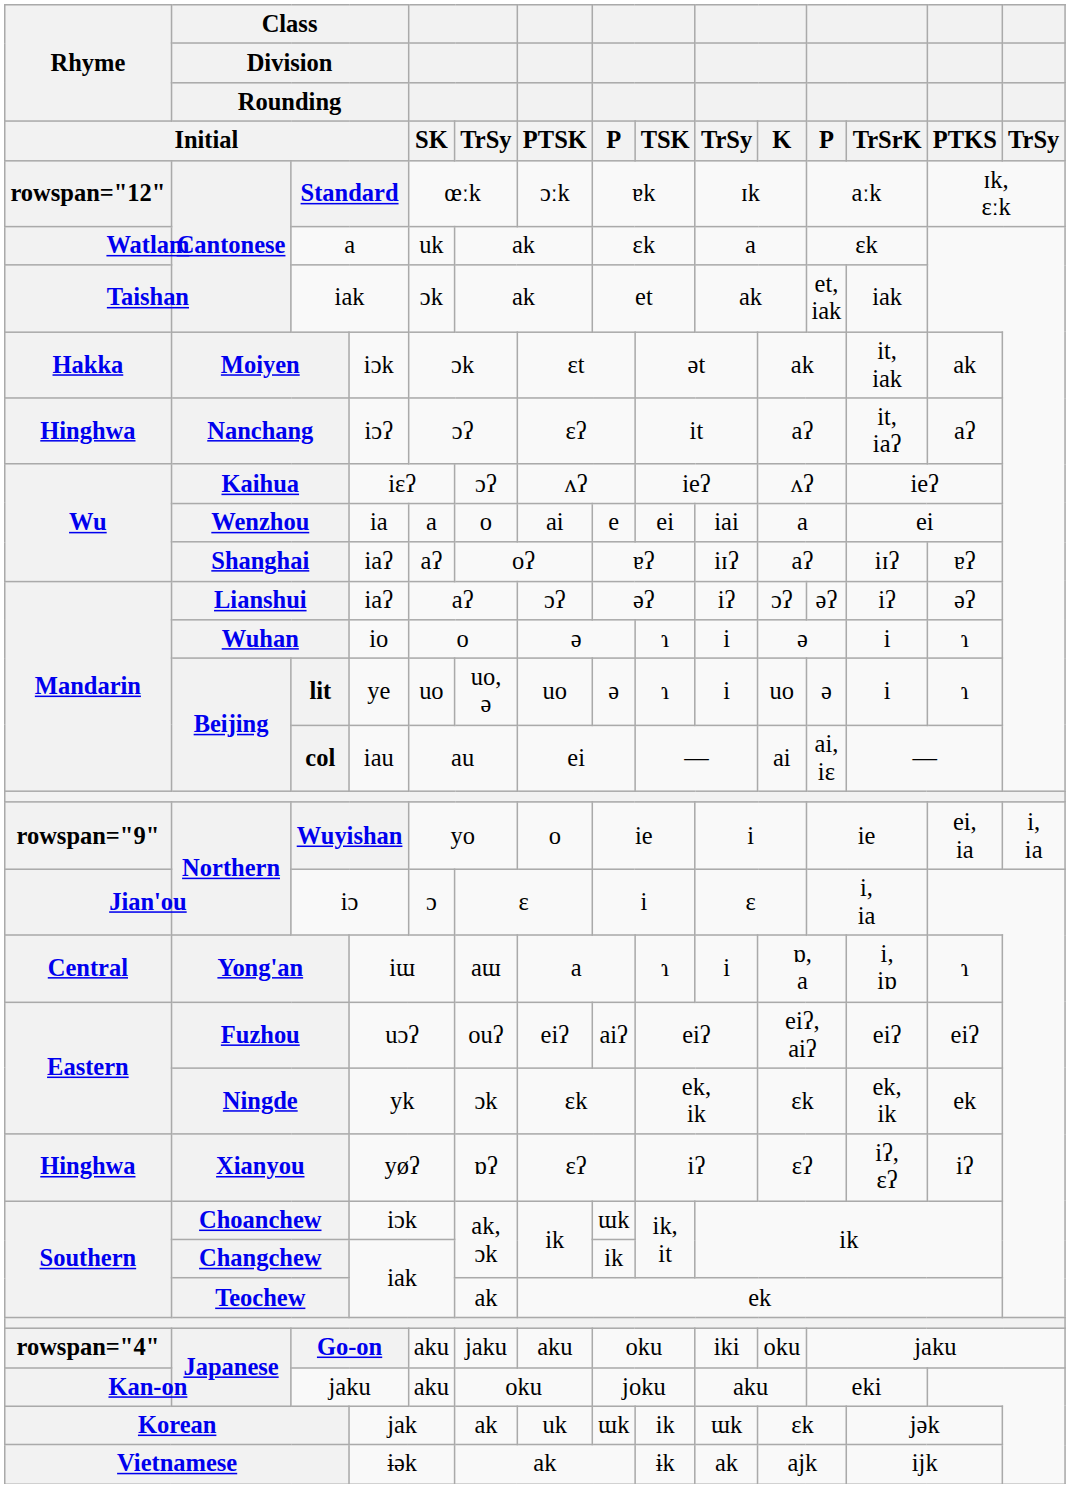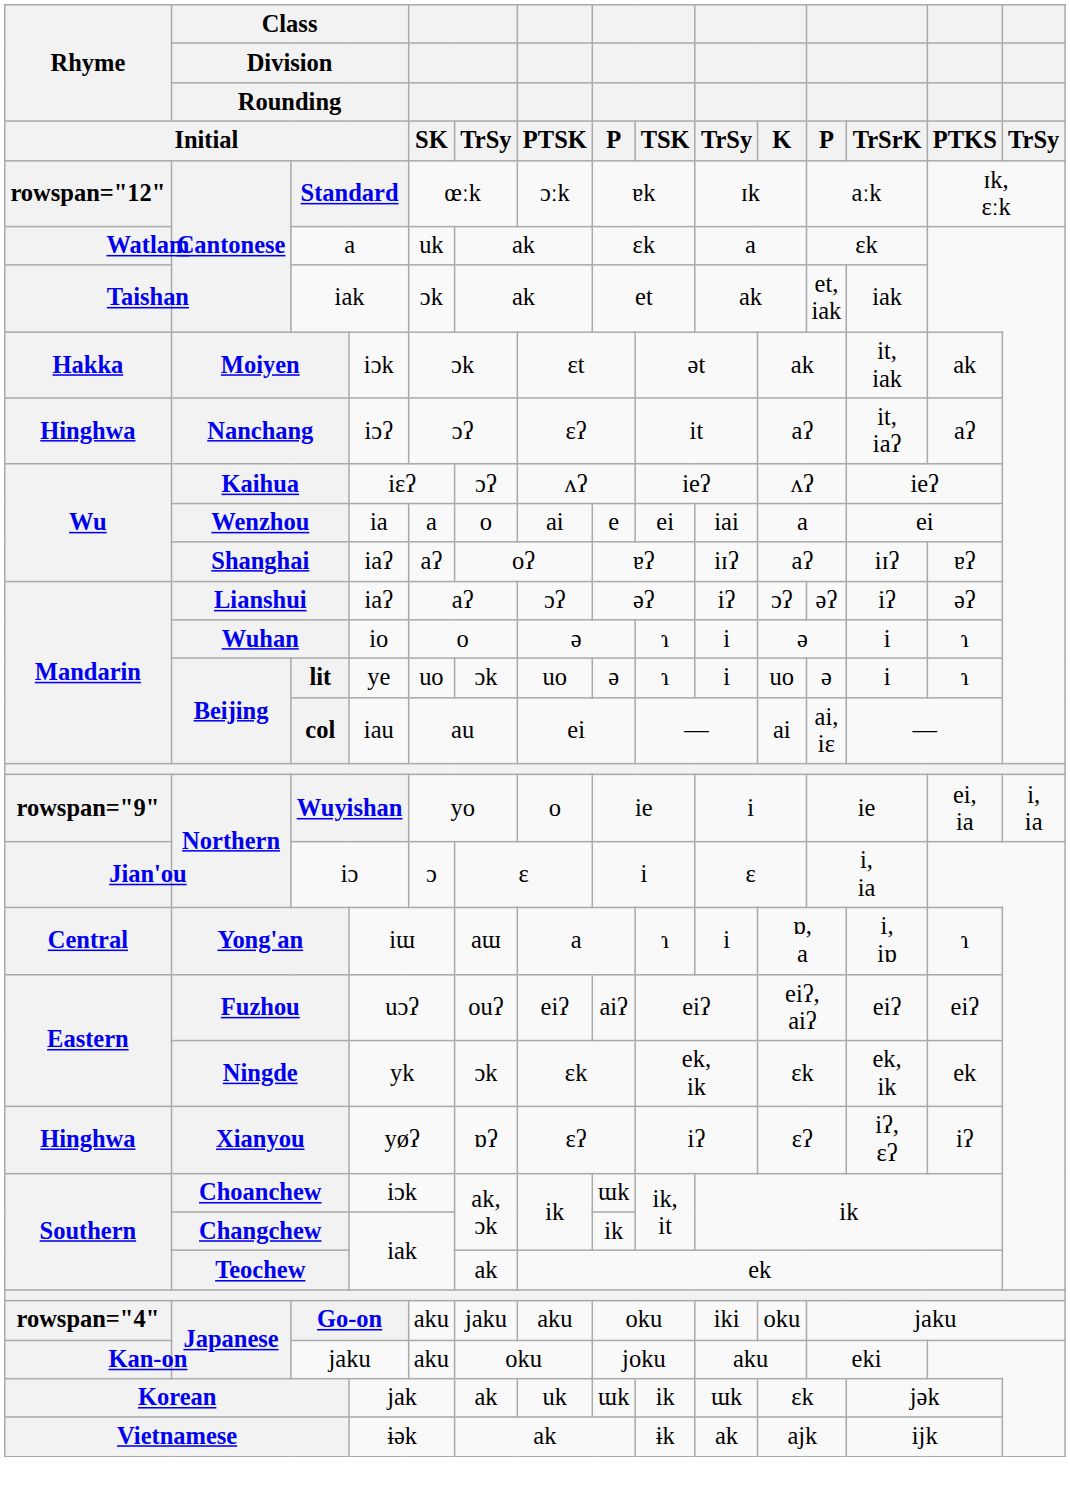(486, 691) uo, ə -> (486, 677) ɔk
